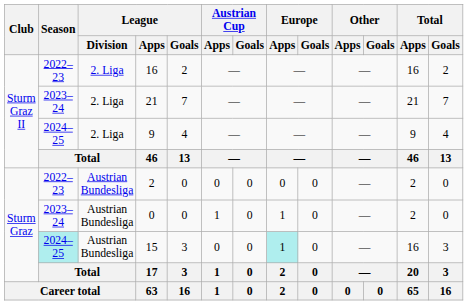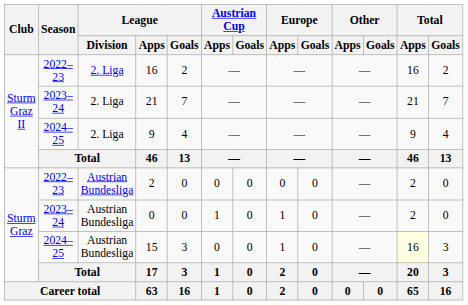(58, 247) paleturquoise background -> (58, 247) no background
(282, 247) paleturquoise background -> (282, 247) no background
(413, 247) no background -> (413, 247) lightyellow background
